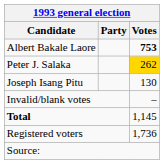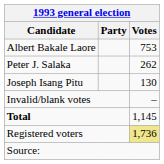(148, 47) bold -> (148, 47) normal
(148, 64) gold background -> (148, 64) no background
(144, 133) no background -> (144, 133) khaki background
